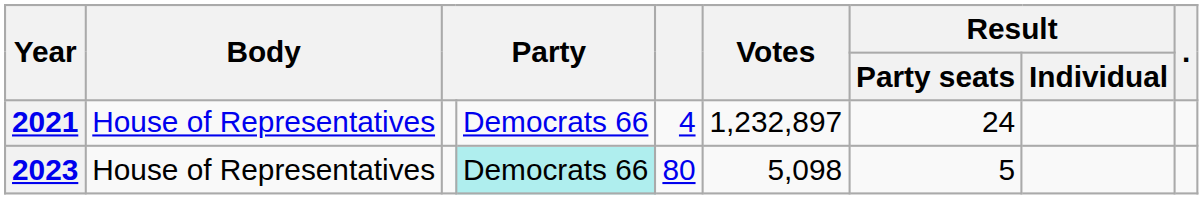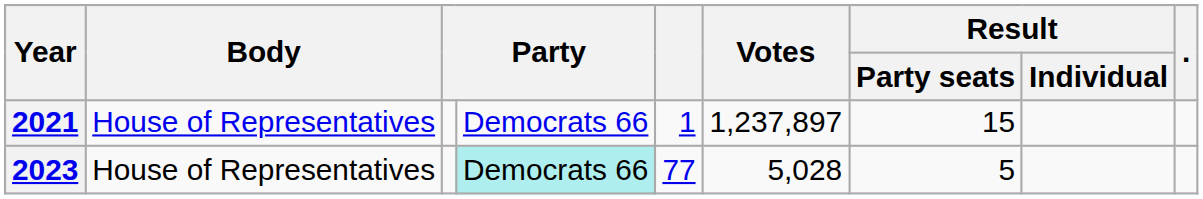(687, 123) 4 -> (687, 123) 1
(776, 123) 1,232,897 -> (776, 123) 1,237,897
(998, 123) 24 -> (998, 123) 15
(679, 170) 80 -> (679, 170) 77
(805, 170) 5,098 -> (805, 170) 5,028
